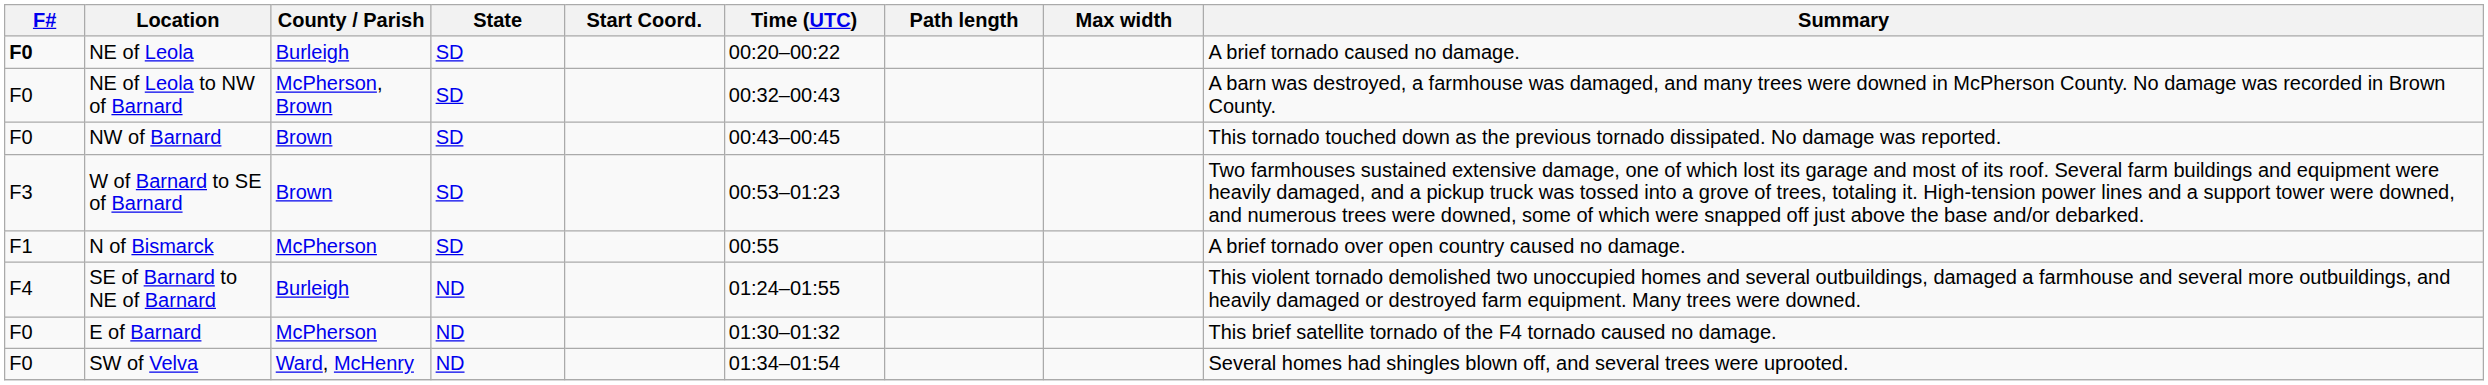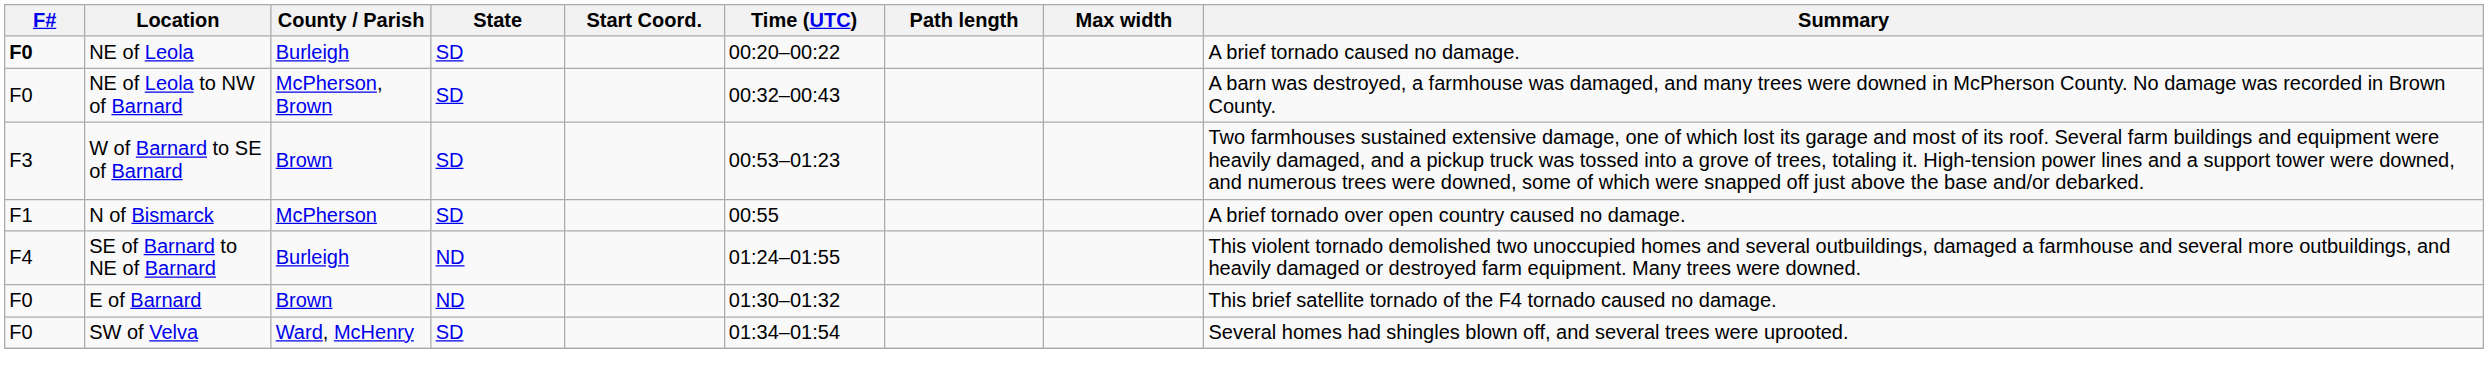- row: (155, 138)
(326, 332) McPherson -> (304, 300) Brown
(450, 364) ND -> (450, 332) SD
